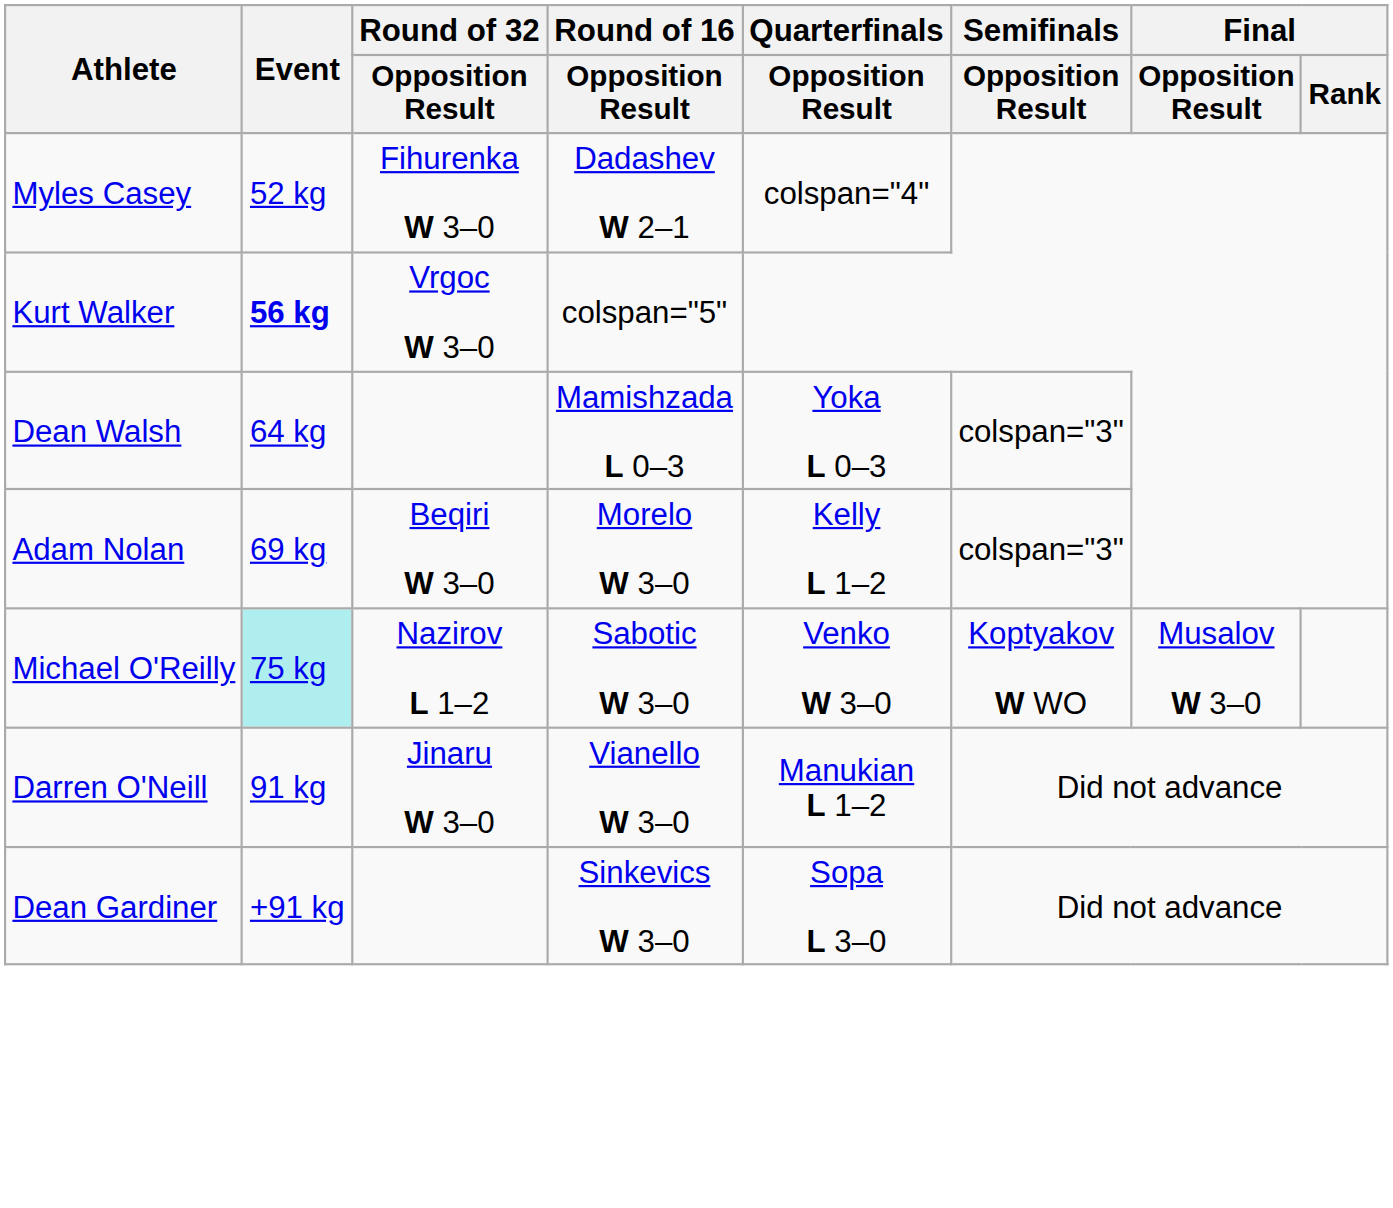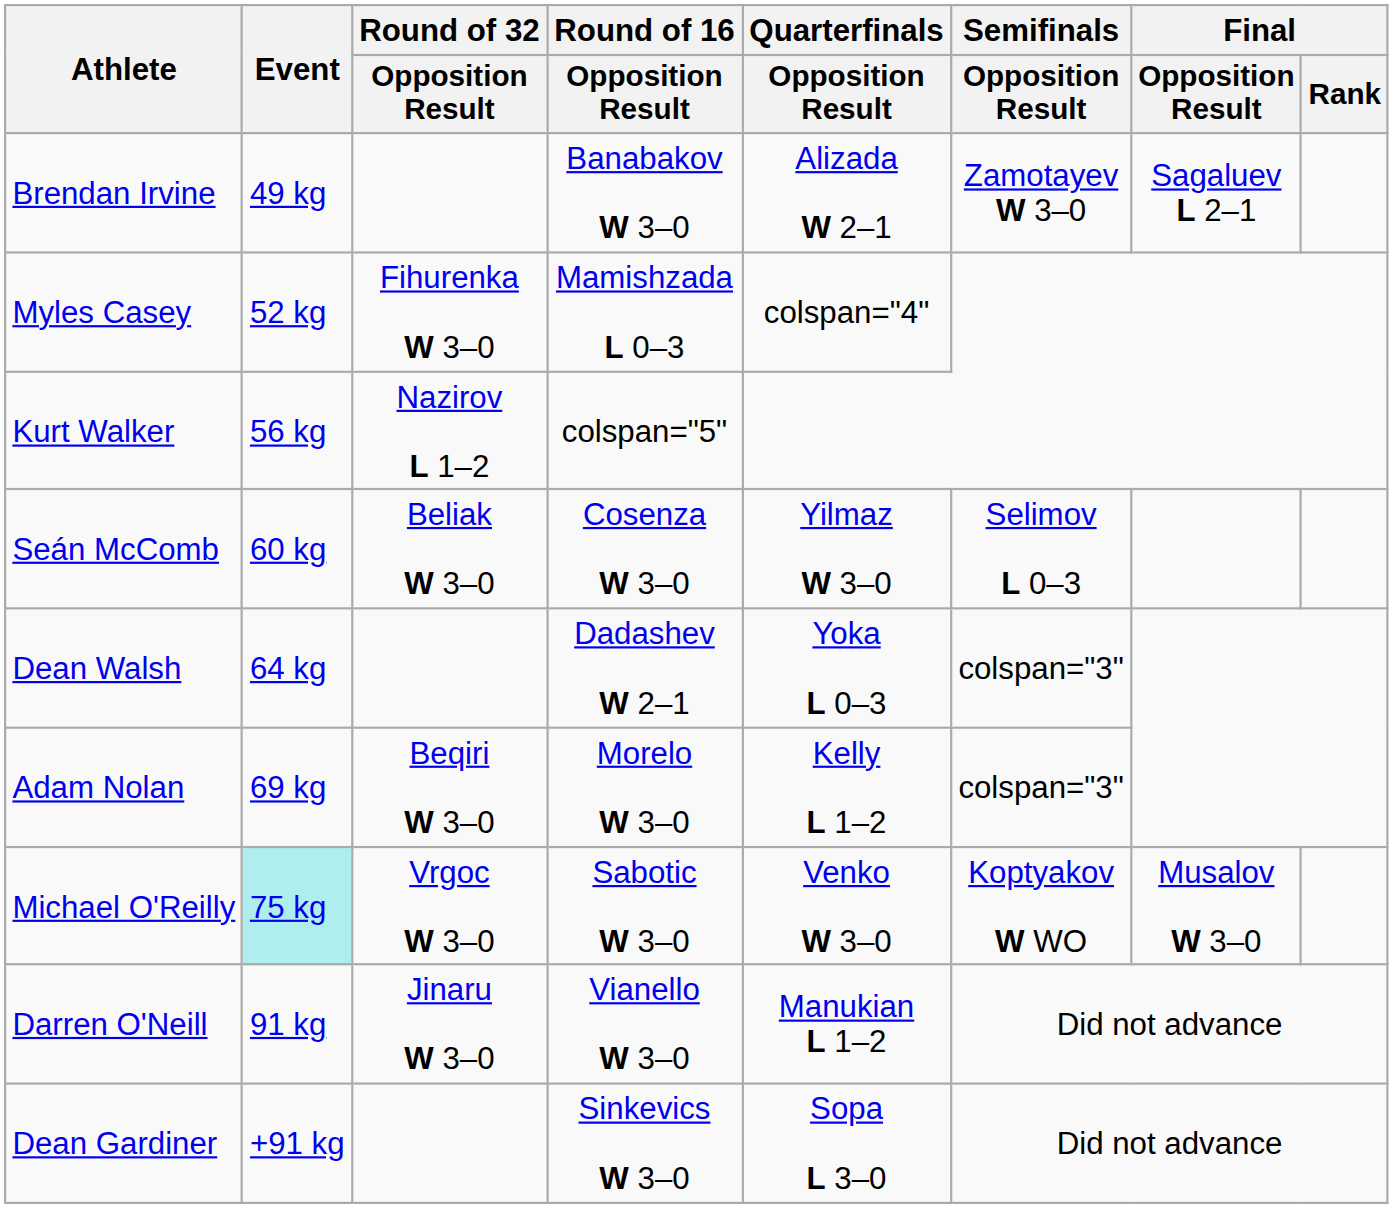+ row: (114, 193)
(644, 193) Dadashev W 2–1 -> (644, 312) Mamishzada L 0–3
(290, 312) bold -> (288, 431) normal
(449, 312) Vrgoc W 3–0 -> (449, 431) Nazirov L 1–2
+ row: (116, 550)
(644, 431) Mamishzada L 0–3 -> (644, 669) Dadashev W 2–1
(449, 669) Nazirov L 1–2 -> (449, 906) Vrgoc W 3–0
